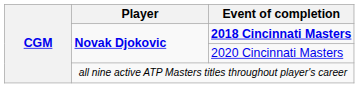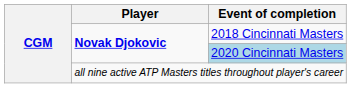(281, 33) bold -> (277, 33) normal
(277, 53) no background -> (277, 53) lightblue background
